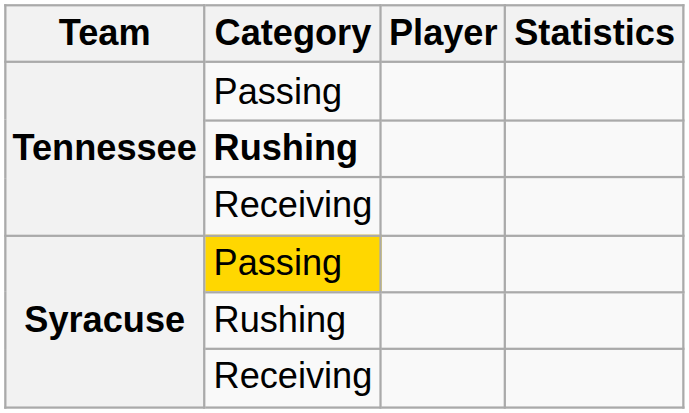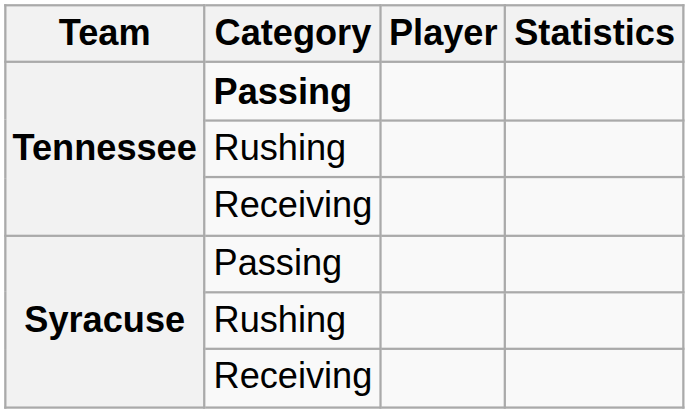(278, 90) normal -> (283, 90) bold
(286, 148) bold -> (280, 148) normal
(278, 262) gold background -> (278, 262) no background
